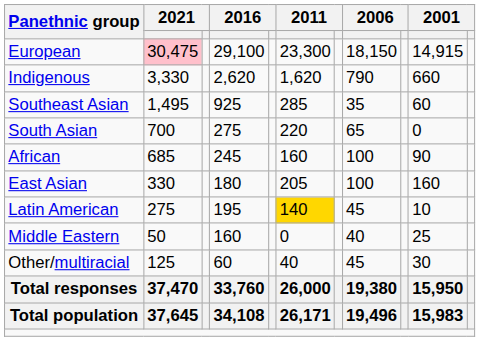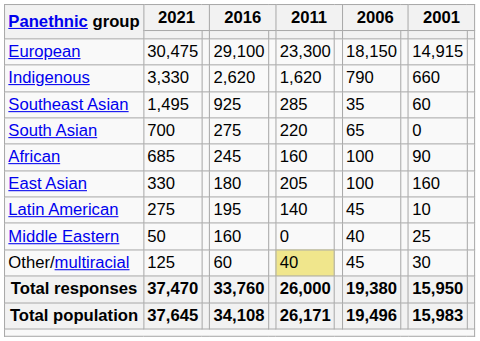(173, 51) pink background -> (173, 51) no background
(294, 210) gold background -> (294, 210) no background
(289, 262) no background -> (289, 262) khaki background
